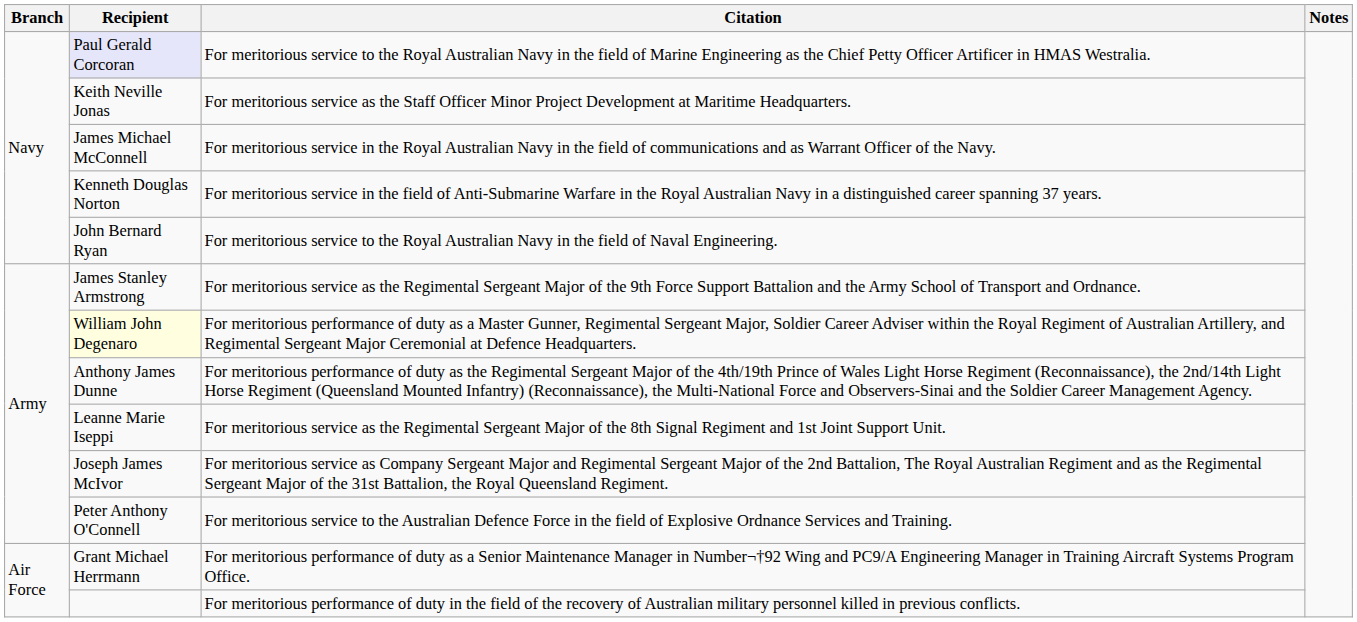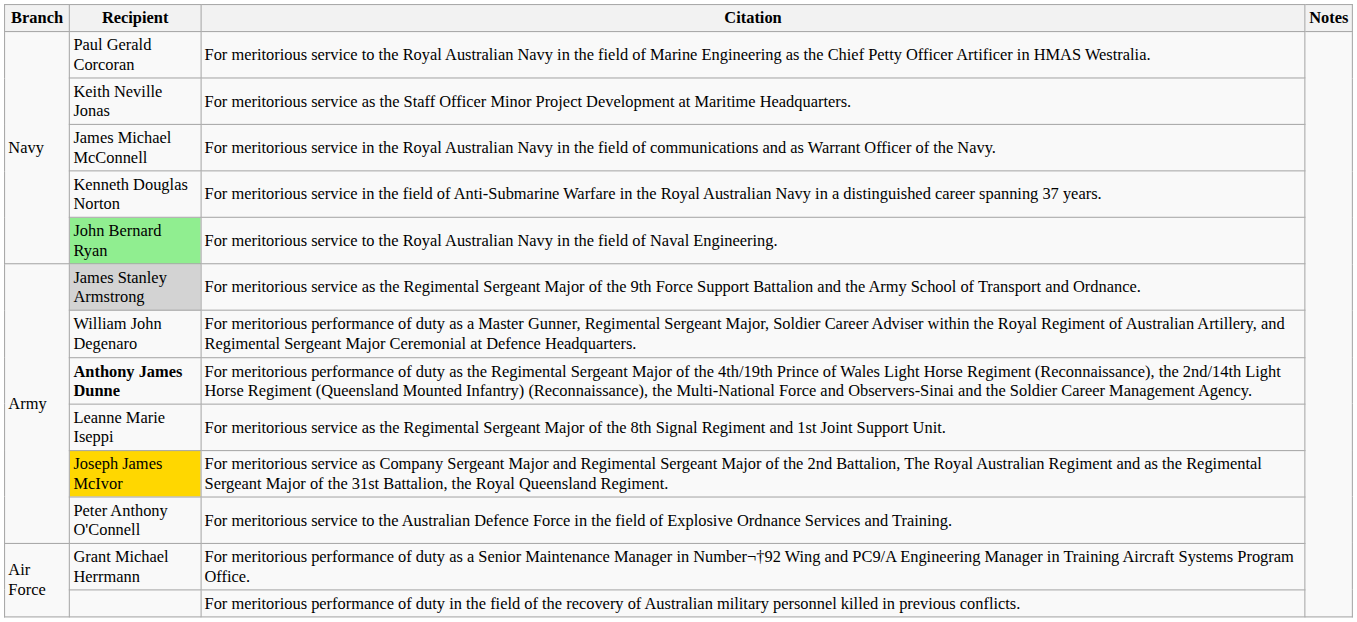(112, 55) lavender background -> (112, 55) no background
(117, 241) no background -> (117, 241) lightgreen background
(120, 287) no background -> (120, 287) lightgrey background
(118, 334) lightyellow background -> (118, 334) no background
(124, 380) normal -> (128, 380) bold
(118, 473) no background -> (118, 473) gold background
